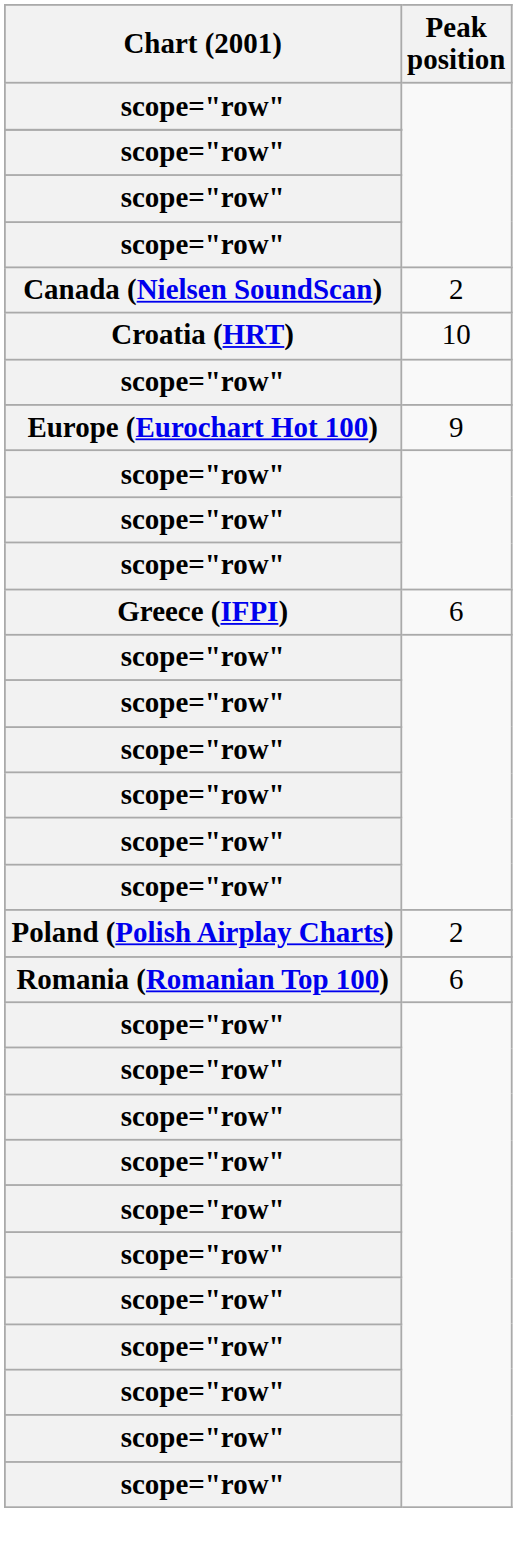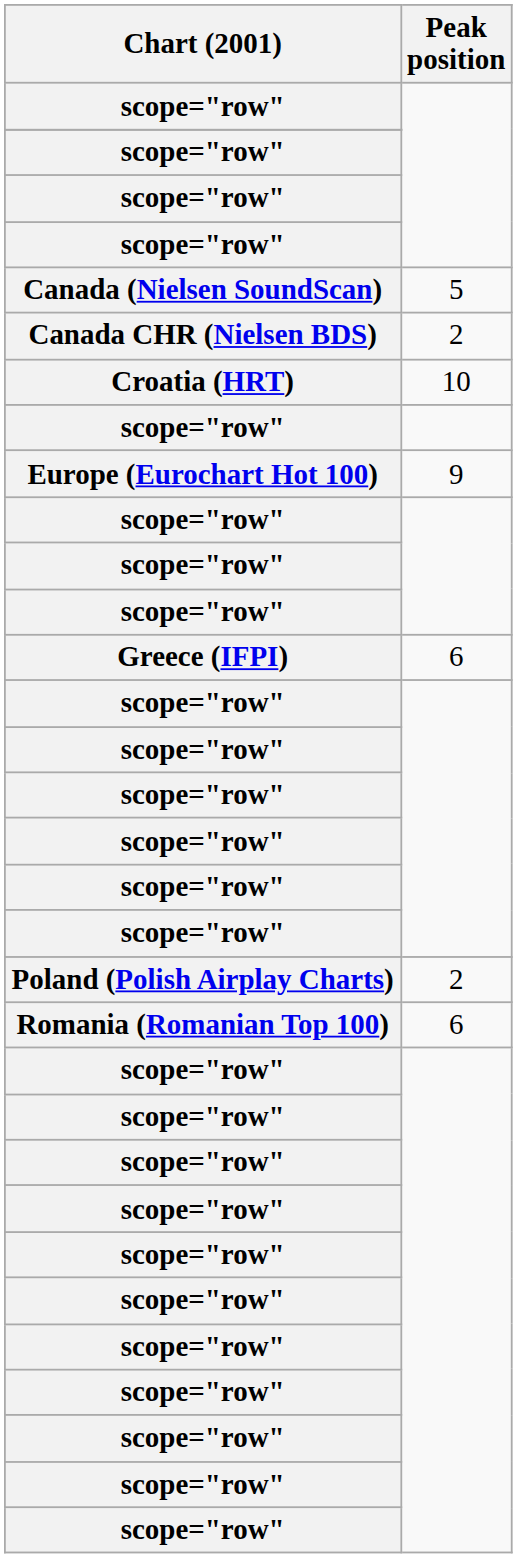(456, 289) 2 -> (456, 289) 5
+ row: (203, 335)
